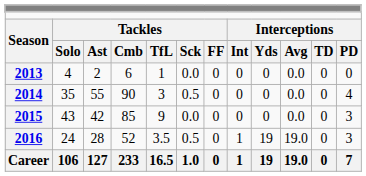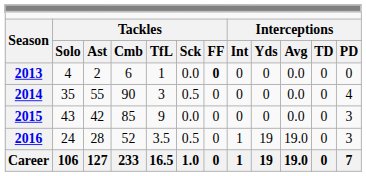(216, 73) normal -> (216, 73) bold
